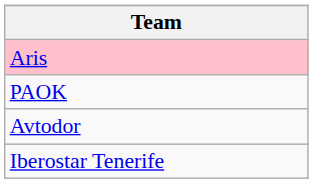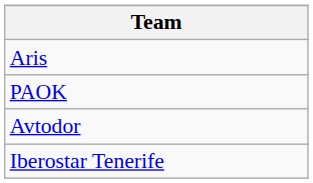(28, 57) pink background -> (28, 57) no background
